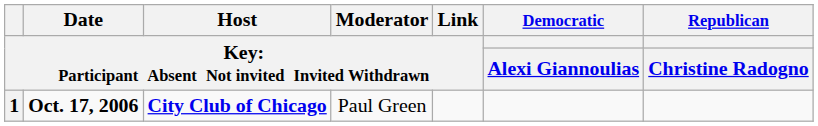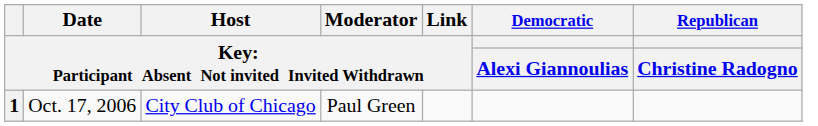(83, 105) bold -> (82, 105) normal
(237, 105) bold -> (231, 105) normal
